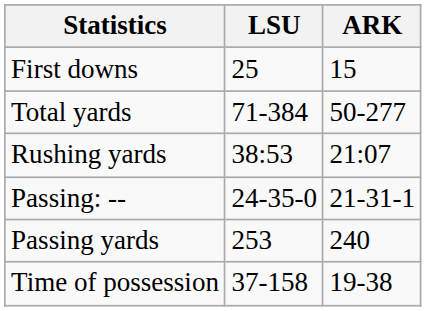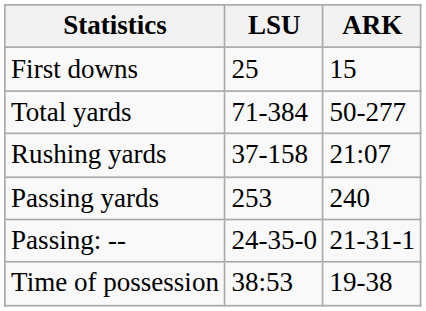(262, 154) 38:53 -> (270, 154) 37-158
rows swapped: (85, 240) <-> (69, 197)
(270, 283) 37-158 -> (262, 283) 38:53
